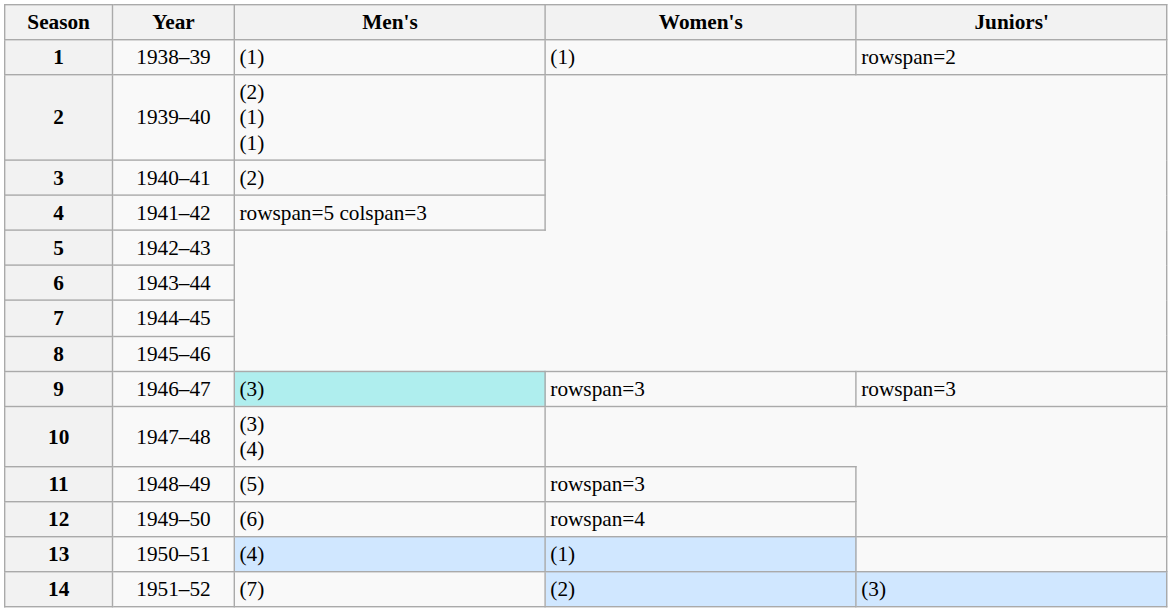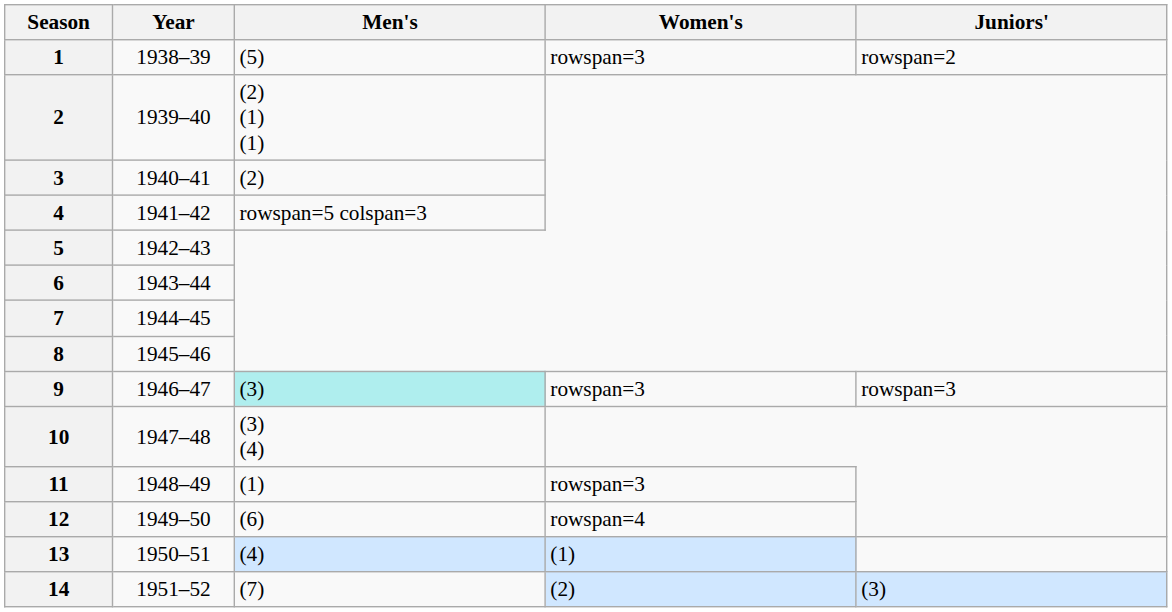(252, 57) (1) -> (252, 57) (5)
(563, 57) (1) -> (598, 57) rowspan=3
(252, 483) (5) -> (252, 483) (1)
